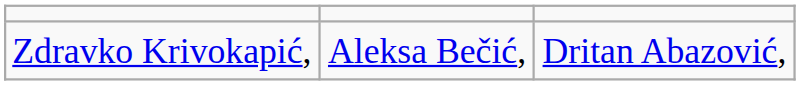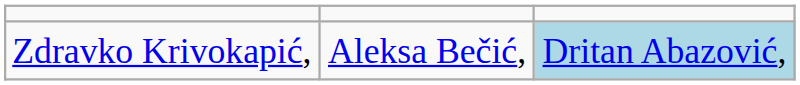(664, 49) no background -> (664, 49) lightblue background
